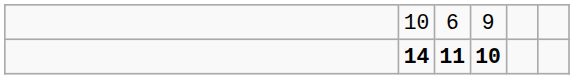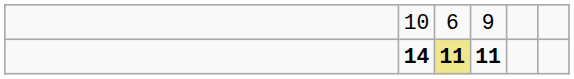(452, 57) no background -> (452, 57) khaki background
(488, 57) 10 -> (488, 57) 11
